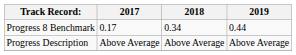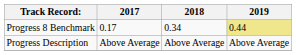(237, 27) no background -> (237, 27) khaki background
